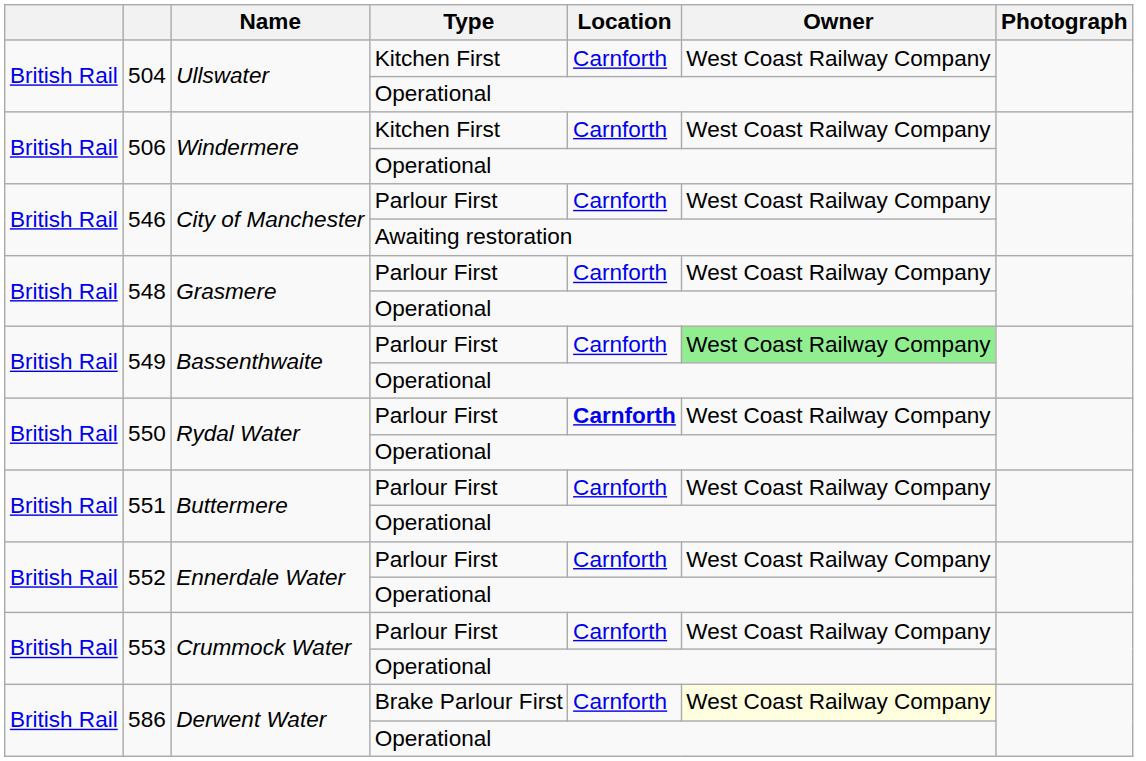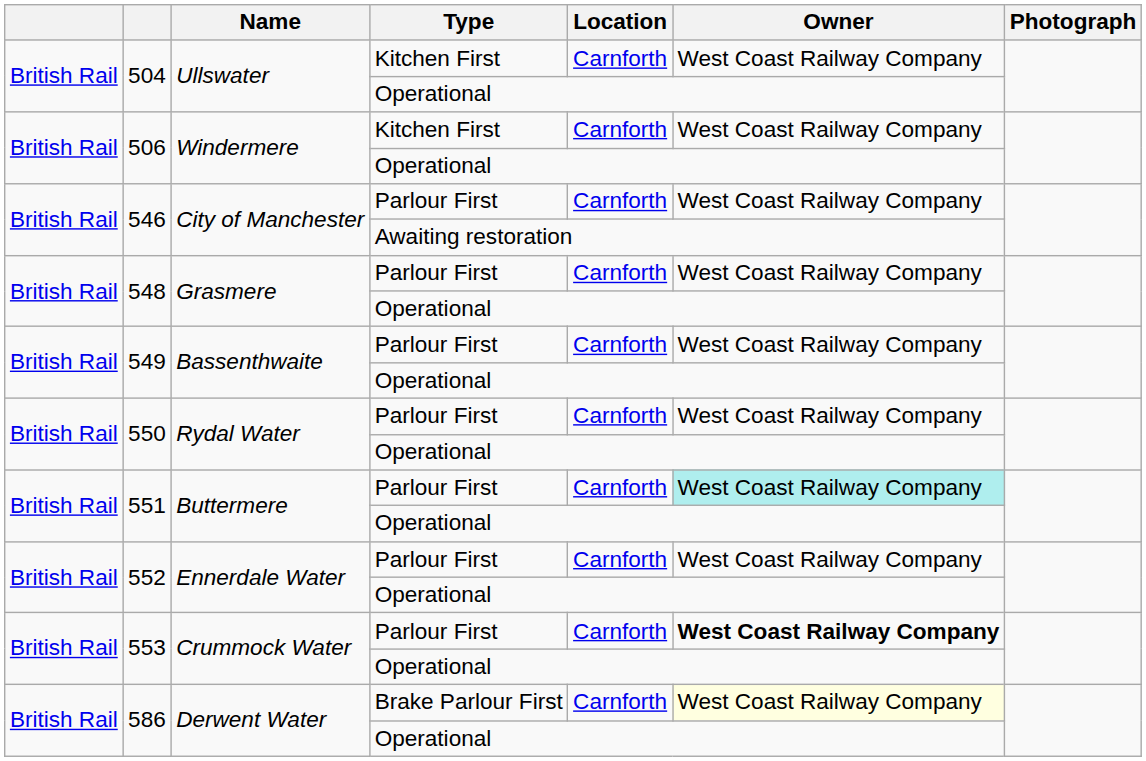(838, 344) lightgreen background -> (830, 344) no background
(624, 415) bold -> (620, 415) normal
(838, 487) no background -> (830, 487) paleturquoise background
(838, 630) normal -> (838, 630) bold
